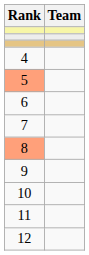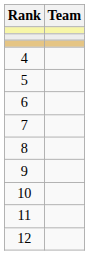(24, 80) lightsalmon background -> (24, 80) no background
(24, 148) lightsalmon background -> (24, 148) no background
